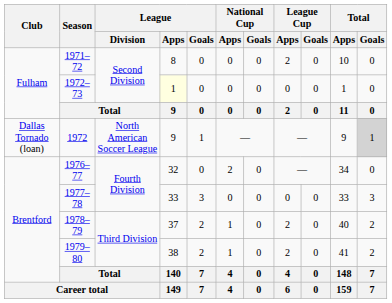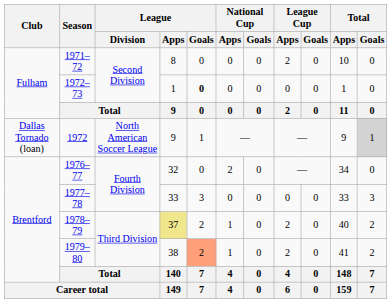(173, 88) lightyellow background -> (173, 88) no background
(201, 88) normal -> (201, 88) bold
(173, 225) no background -> (173, 225) khaki background
(201, 252) no background -> (201, 252) lightsalmon background
